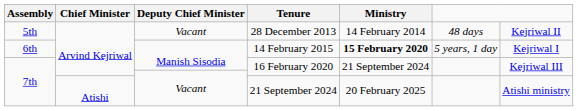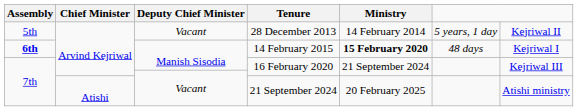(466, 31) 48 days -> (466, 31) 5 years, 1 day
(30, 48) normal -> (30, 48) bold
(466, 48) 5 years, 1 day -> (466, 48) 48 days
